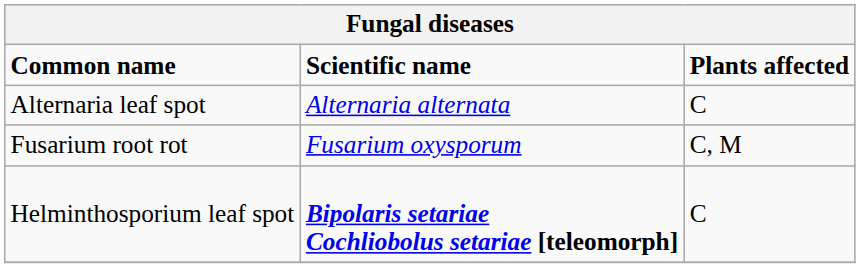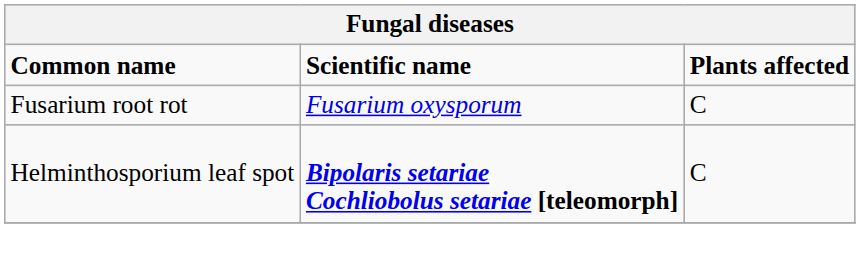- row: (108, 104)
(716, 144) C, M -> (698, 104) C
